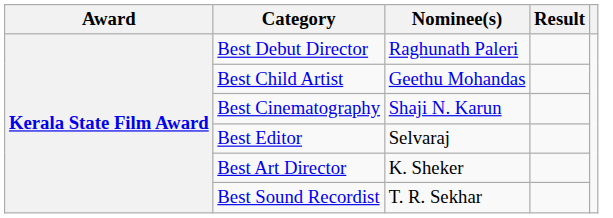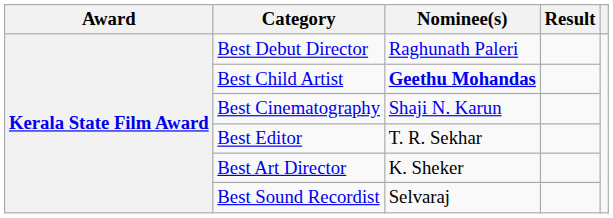(457, 78) normal -> (462, 78) bold
(419, 138) Selvaraj -> (435, 138) T. R. Sekhar
(435, 197) T. R. Sekhar -> (419, 197) Selvaraj
